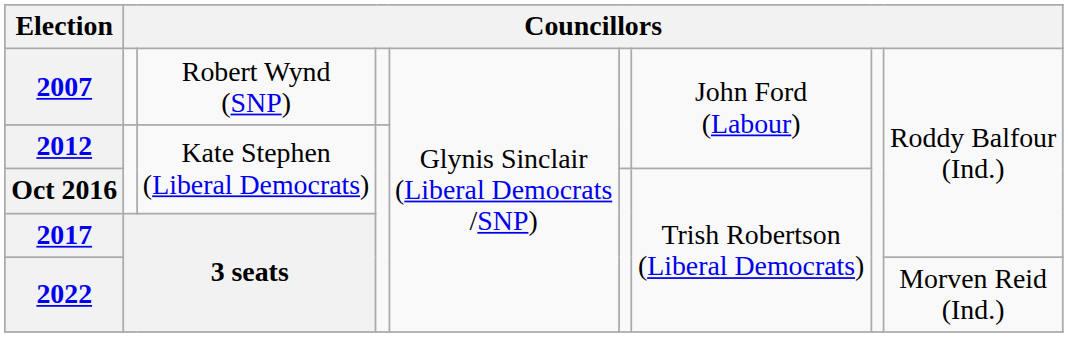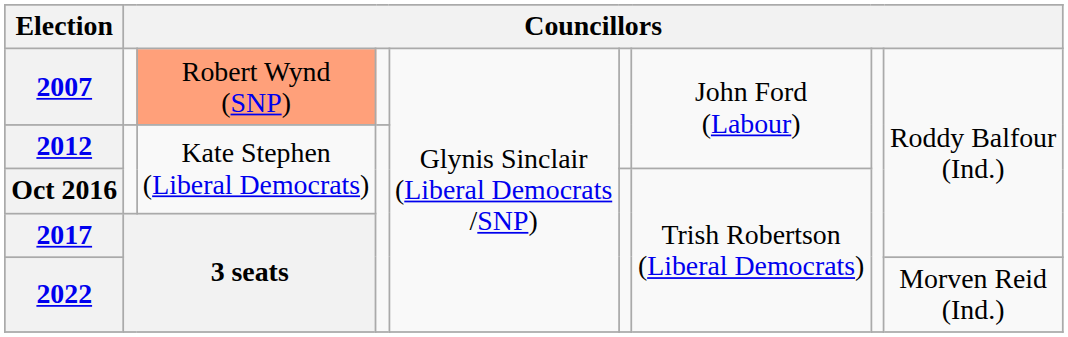(256, 86) no background -> (256, 86) lightsalmon background
